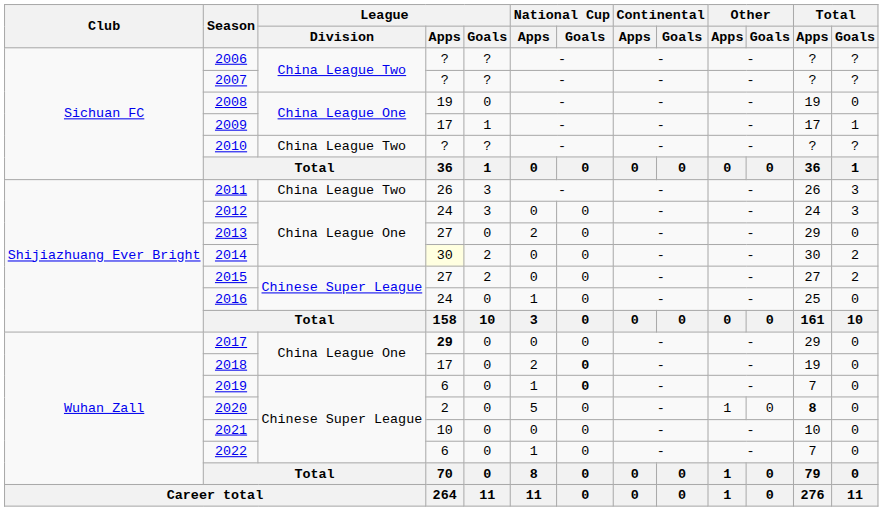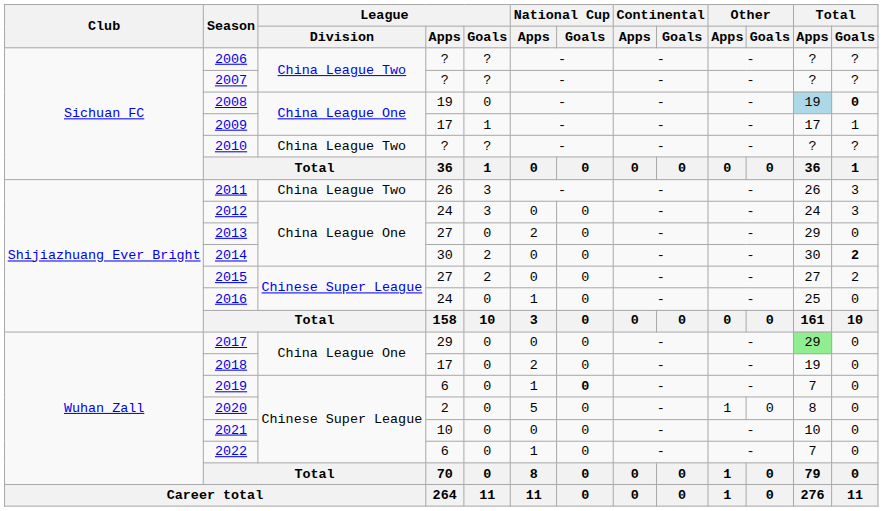(812, 103) no background -> (812, 103) lightblue background
(855, 103) normal -> (855, 103) bold
(445, 255) lightyellow background -> (445, 255) no background
(855, 255) normal -> (855, 255) bold
(445, 343) bold -> (445, 343) normal
(812, 343) no background -> (812, 343) lightgreen background
(585, 365) bold -> (585, 365) normal
(812, 408) bold -> (812, 408) normal
